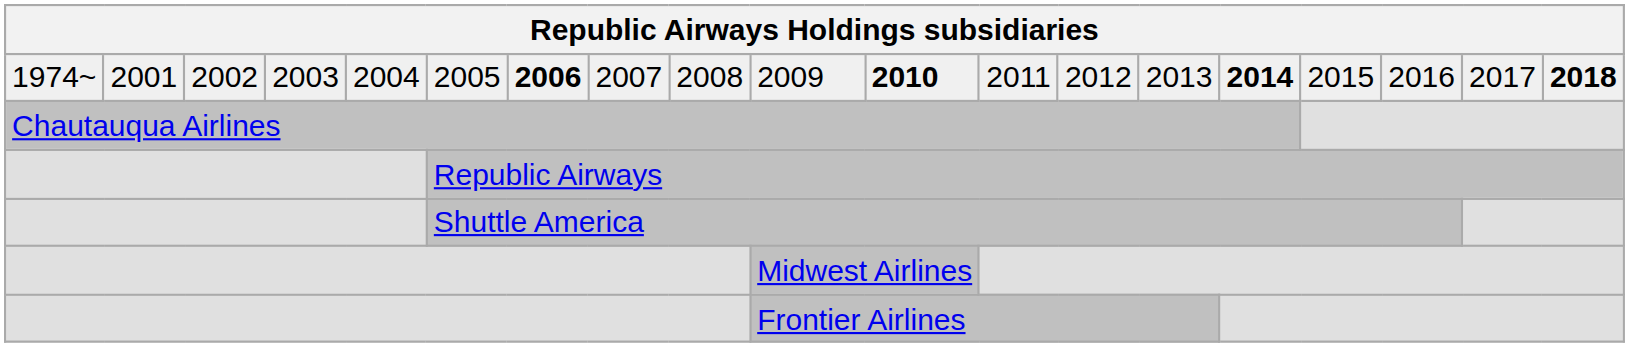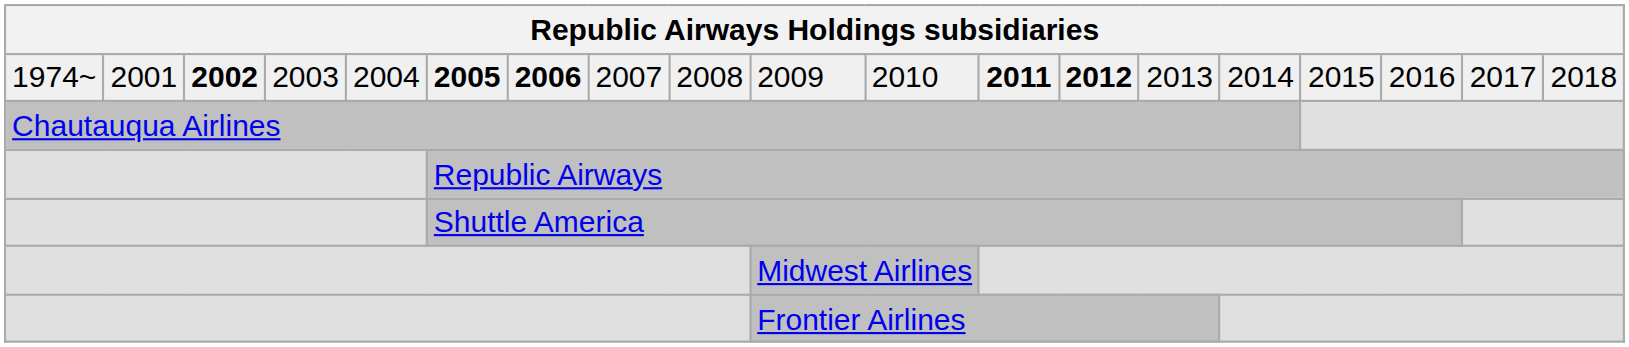(225, 77) normal -> (225, 77) bold
(467, 77) normal -> (467, 77) bold
(905, 77) bold -> (905, 77) normal
(1019, 77) normal -> (1019, 77) bold
(1098, 77) normal -> (1099, 77) bold
(1260, 77) bold -> (1261, 77) normal
(1583, 77) bold -> (1584, 77) normal
